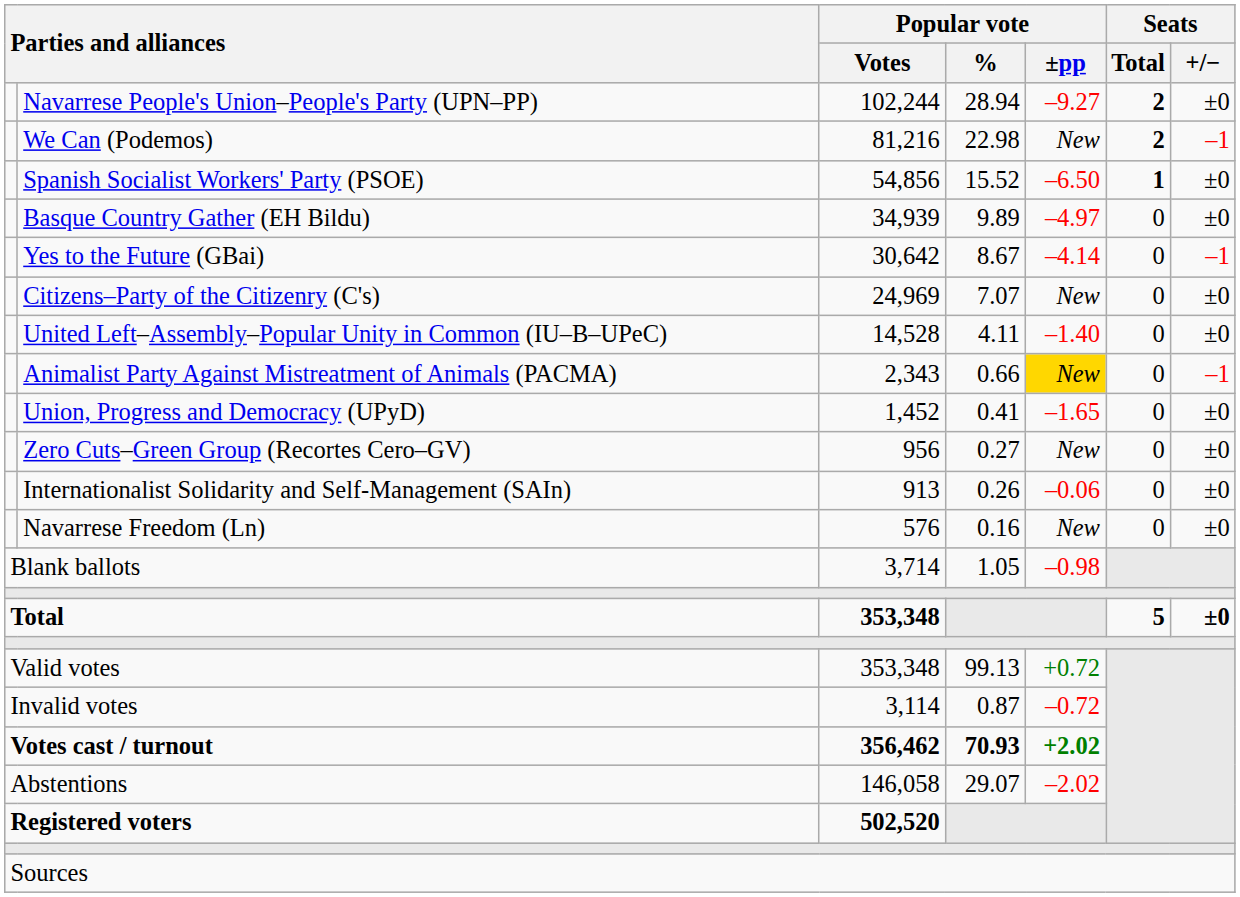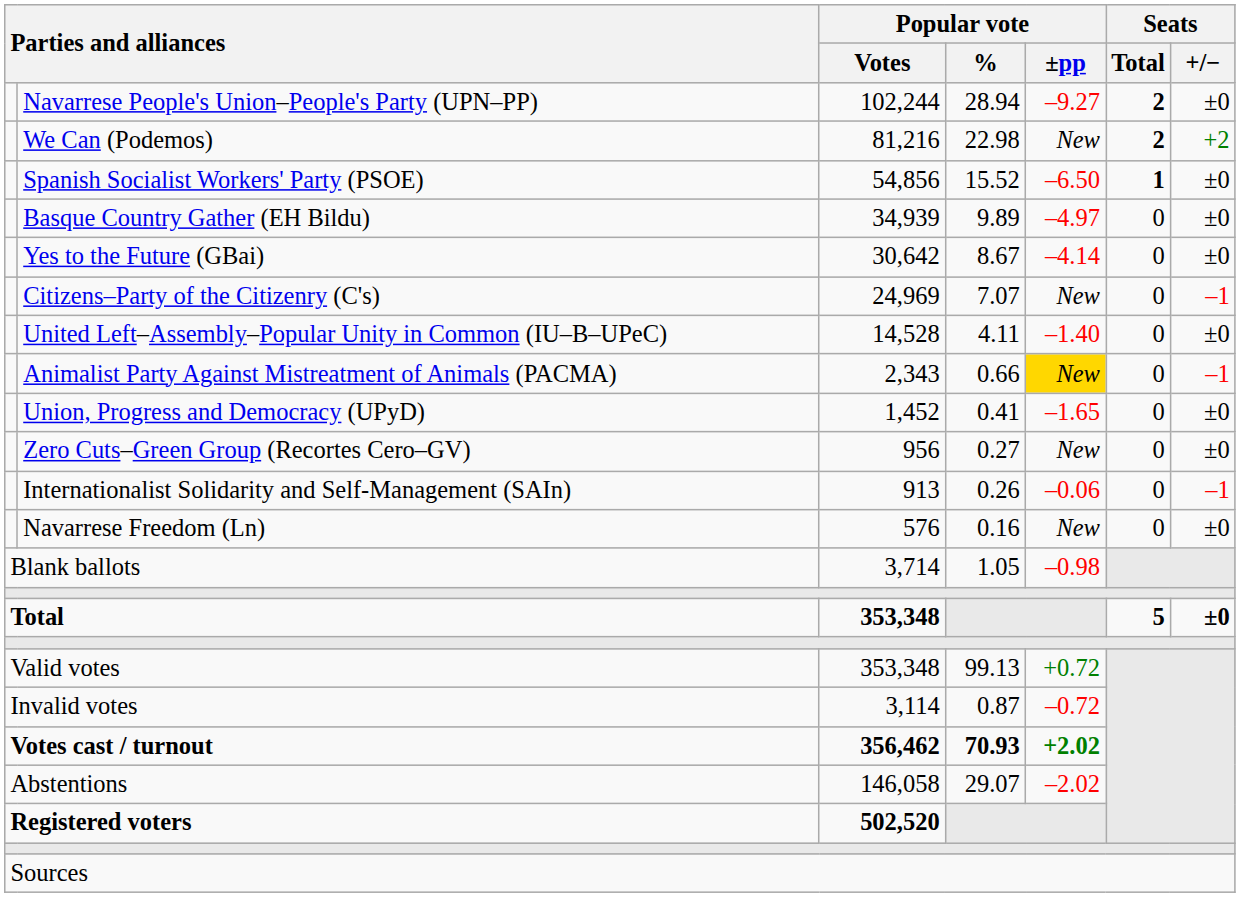(1217, 140) –1 -> (1217, 140) +2
(1217, 256) –1 -> (1217, 256) ±0
(1217, 295) ±0 -> (1217, 295) –1
(1217, 489) ±0 -> (1217, 489) –1
